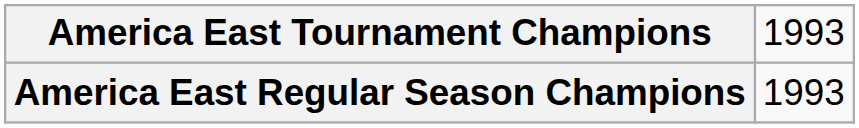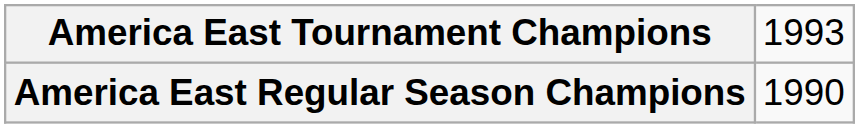(804, 92) 1993 -> (804, 92) 1990
